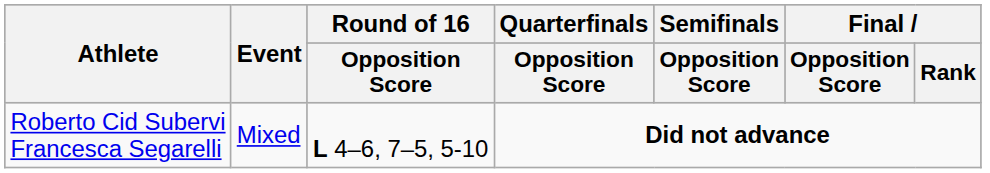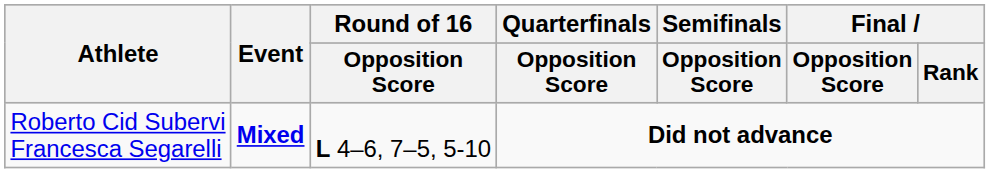(269, 136) normal -> (271, 136) bold
